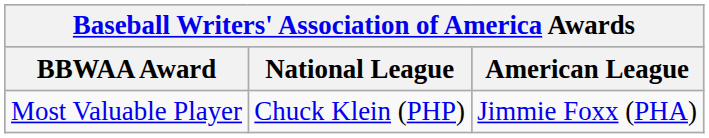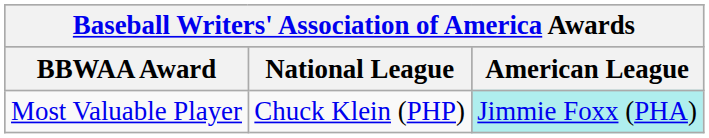(587, 111) no background -> (587, 111) paleturquoise background
